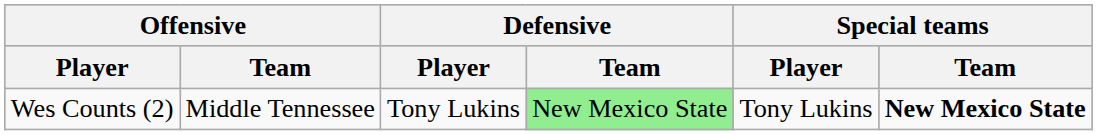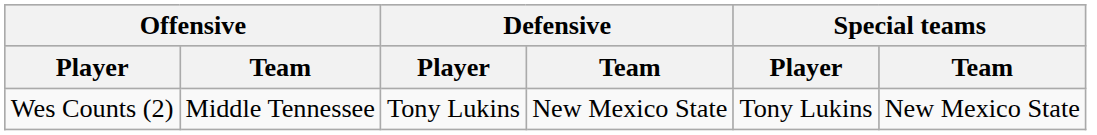(630, 108) lightgreen background -> (630, 108) no background
(985, 108) bold -> (982, 108) normal
